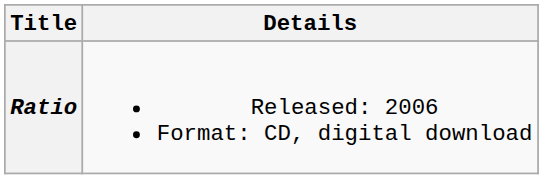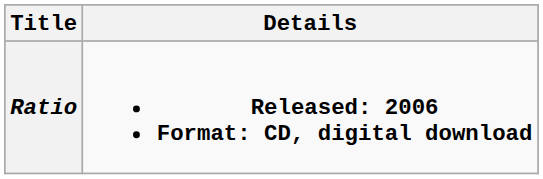(310, 121) normal -> (310, 121) bold
